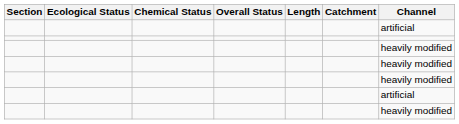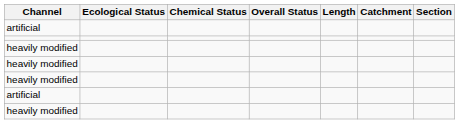columns swapped: (25, 12) <-> (416, 12)
